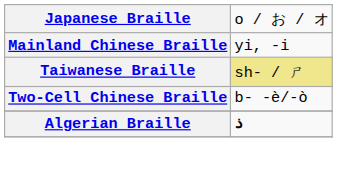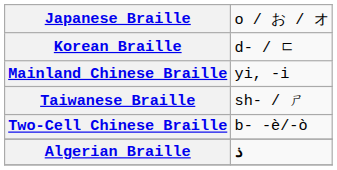+ row: (118, 47)
(269, 72) khaki background -> (269, 101) no background
